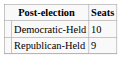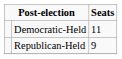(96, 29) 10 -> (96, 29) 11
